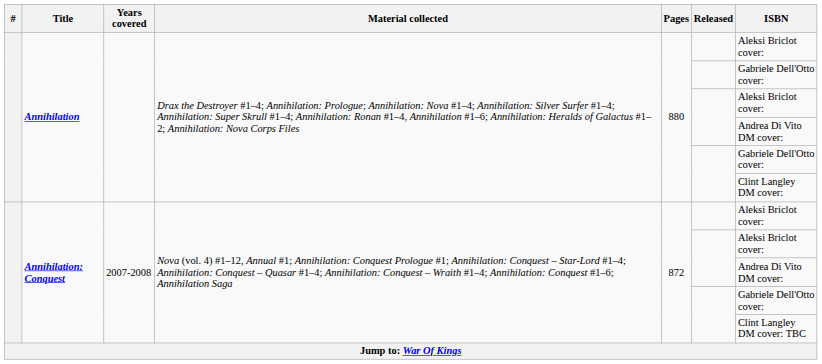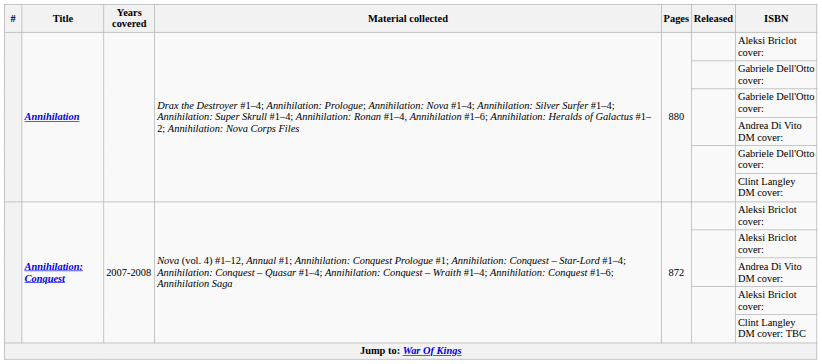(767, 103) Aleksi Briclot cover: -> (776, 103) Gabriele Dell'Otto cover:
(776, 300) Gabriele Dell'Otto cover: -> (767, 300) Aleksi Briclot cover:
